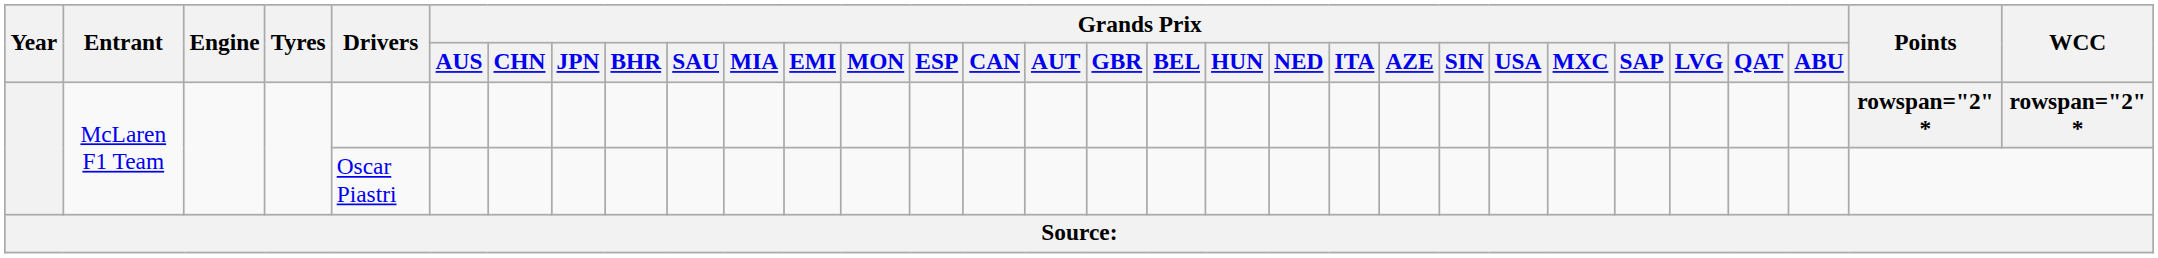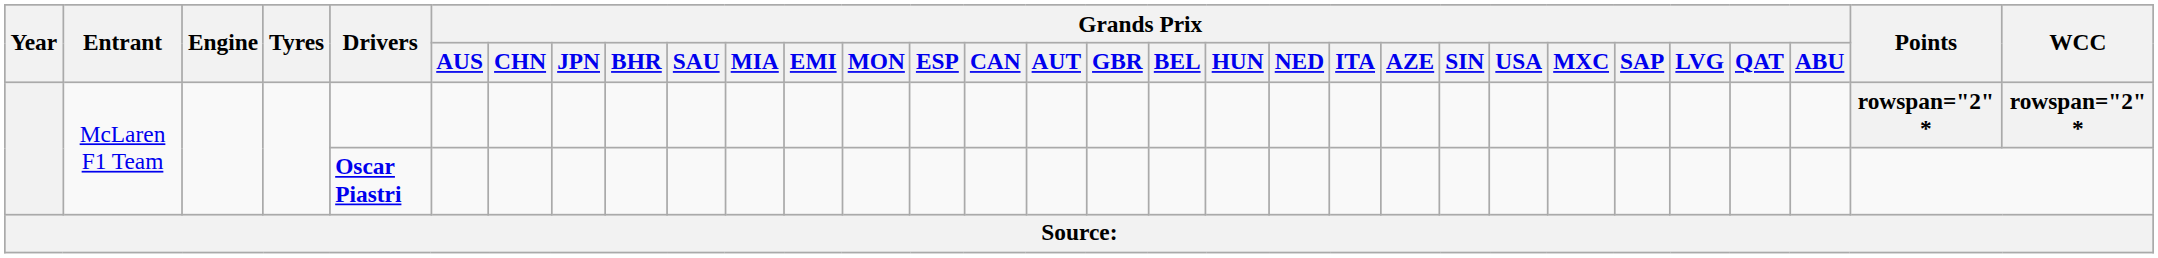(367, 180) normal -> (368, 180) bold
